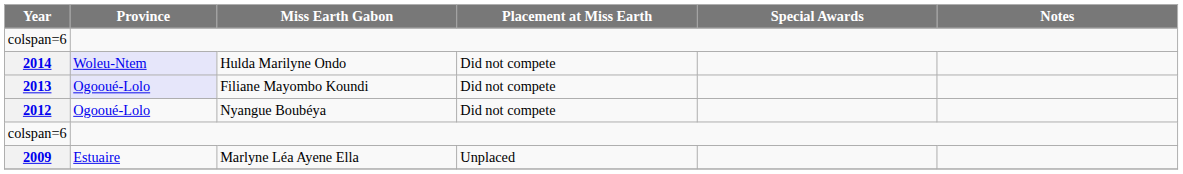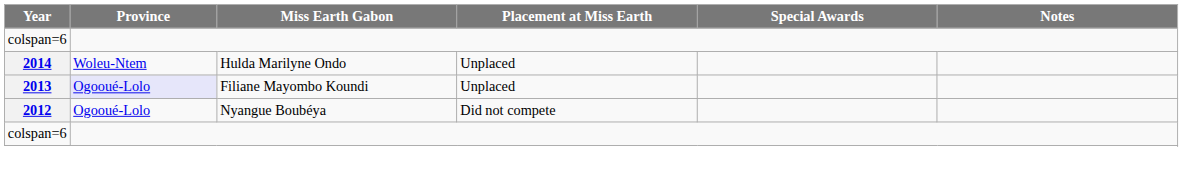(110, 63) lavender background -> (110, 63) no background
(508, 63) Did not compete -> (488, 63) Unplaced
(508, 87) Did not compete -> (488, 87) Unplaced
- row: (37, 157)
